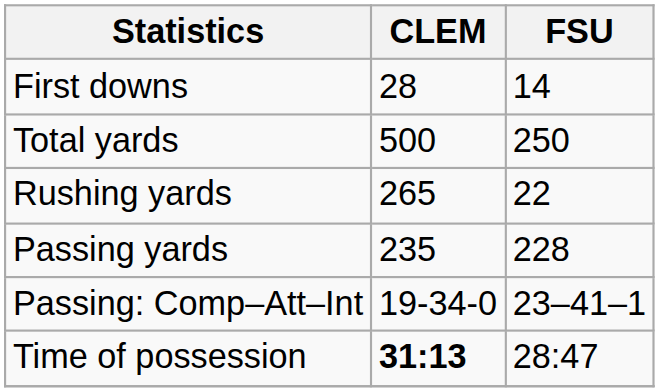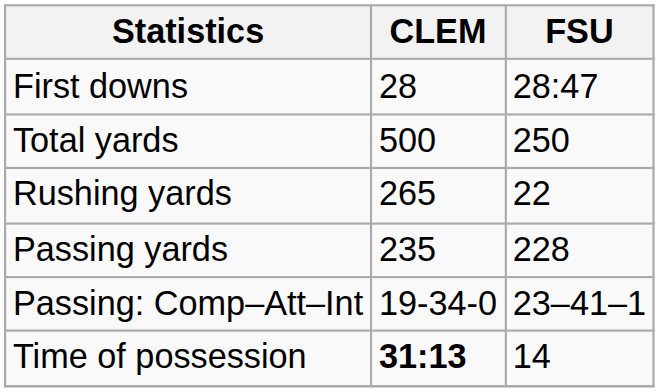(532, 86) 14 -> (556, 86) 28:47
(556, 357) 28:47 -> (532, 357) 14
